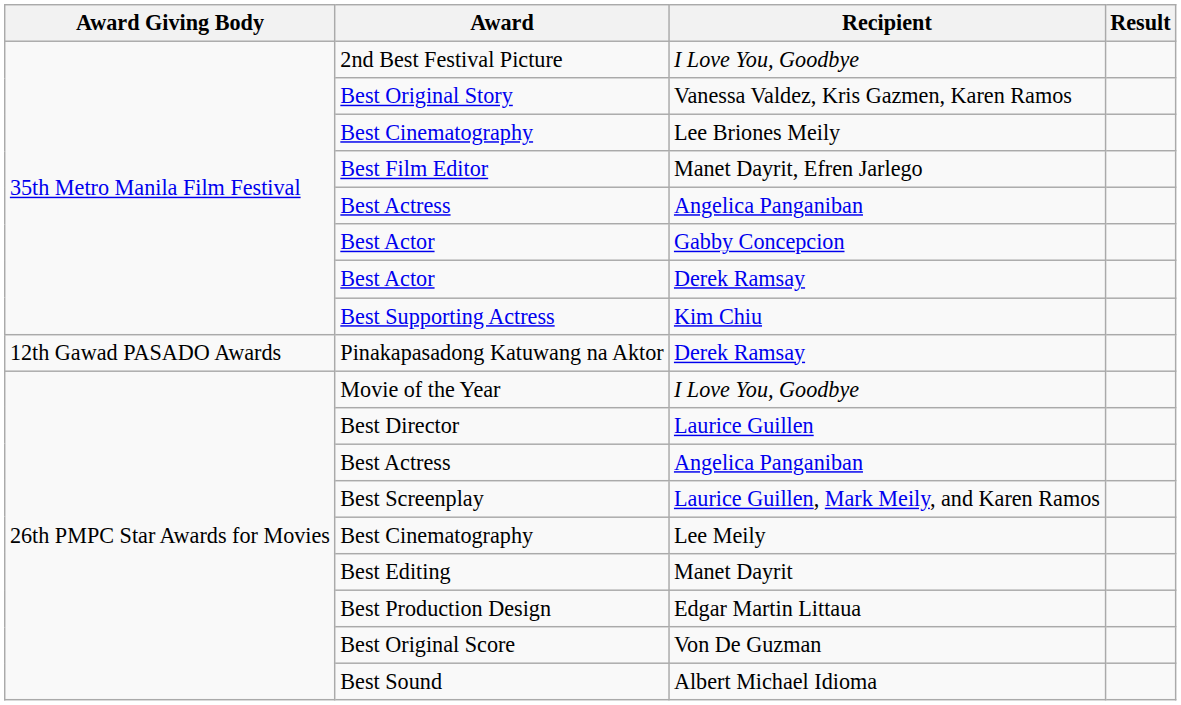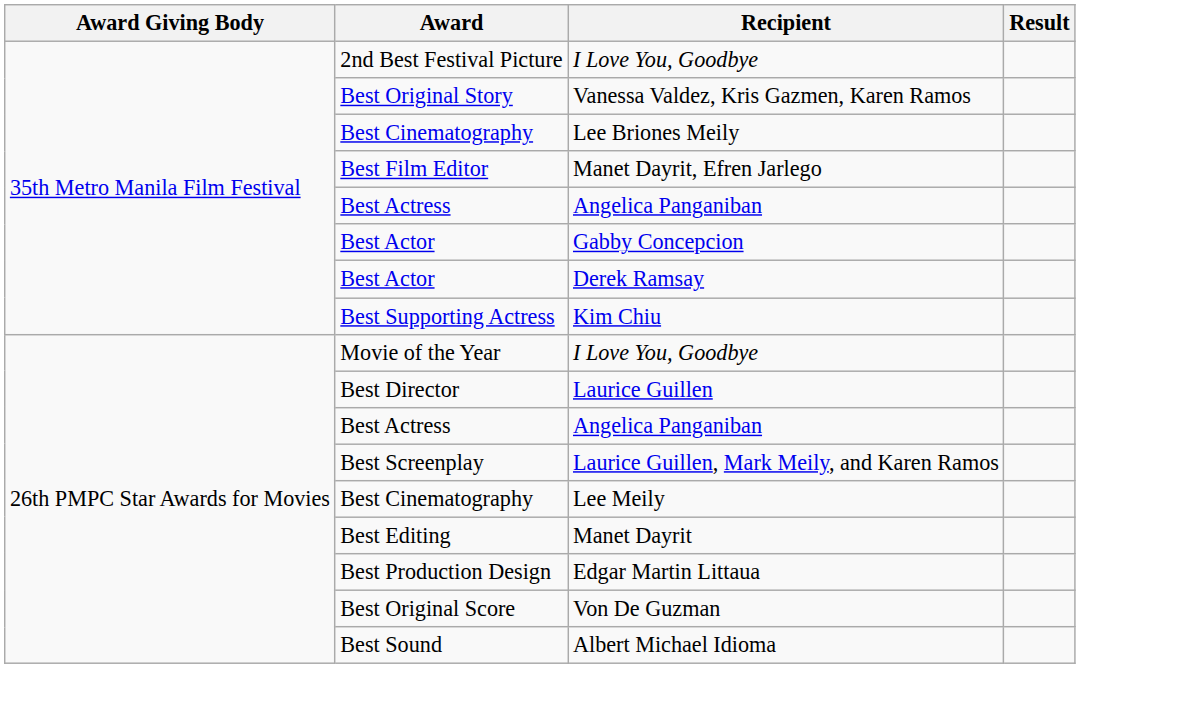- row: (502, 352)
